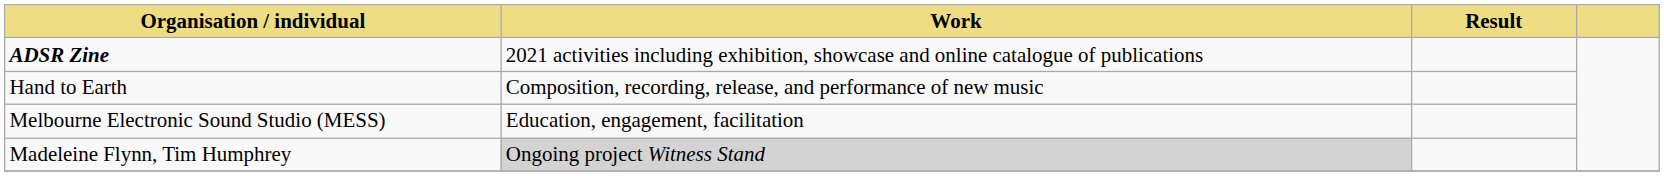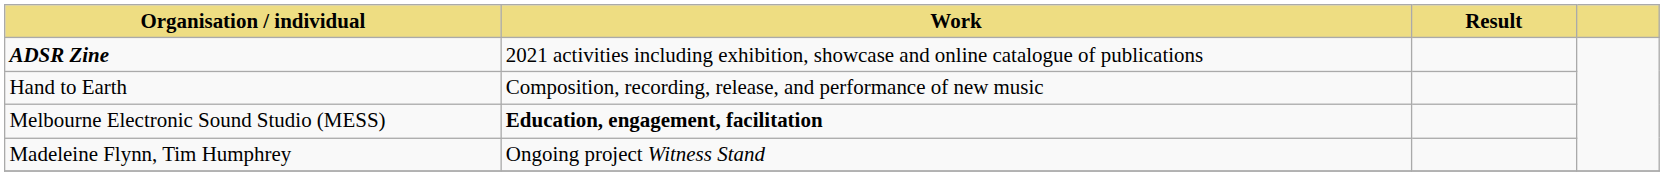(655, 120) normal -> (664, 120) bold
(635, 154) lightgrey background -> (635, 154) no background
